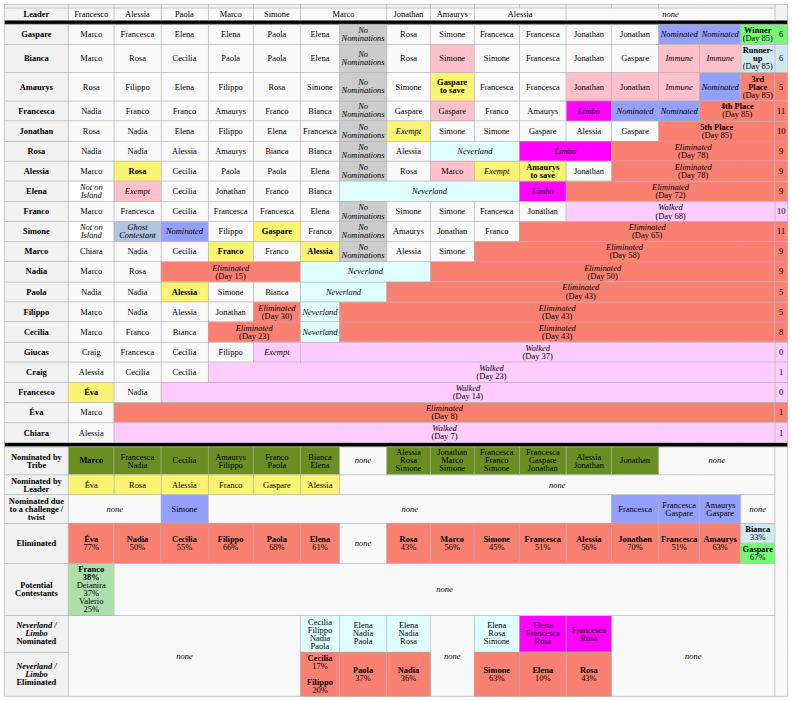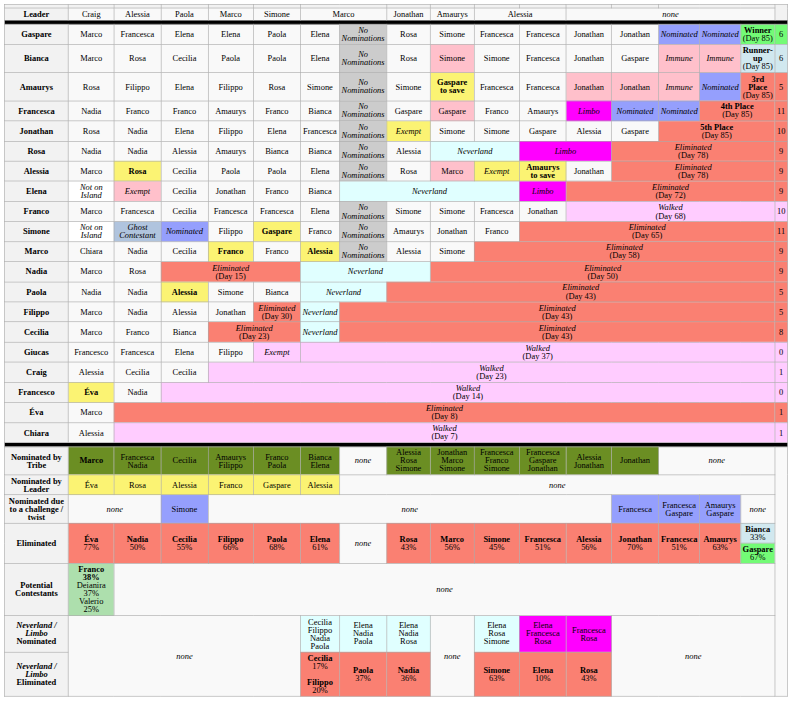(91, 14) Francesco -> (91, 14) Craig
(91, 352) Craig -> (91, 352) Francesco
(184, 352) Cecilia -> (184, 352) Elena
